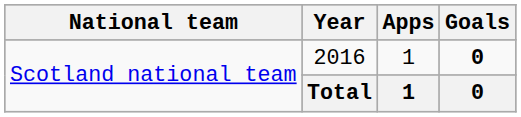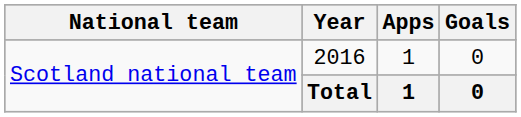(477, 58) bold -> (477, 58) normal
